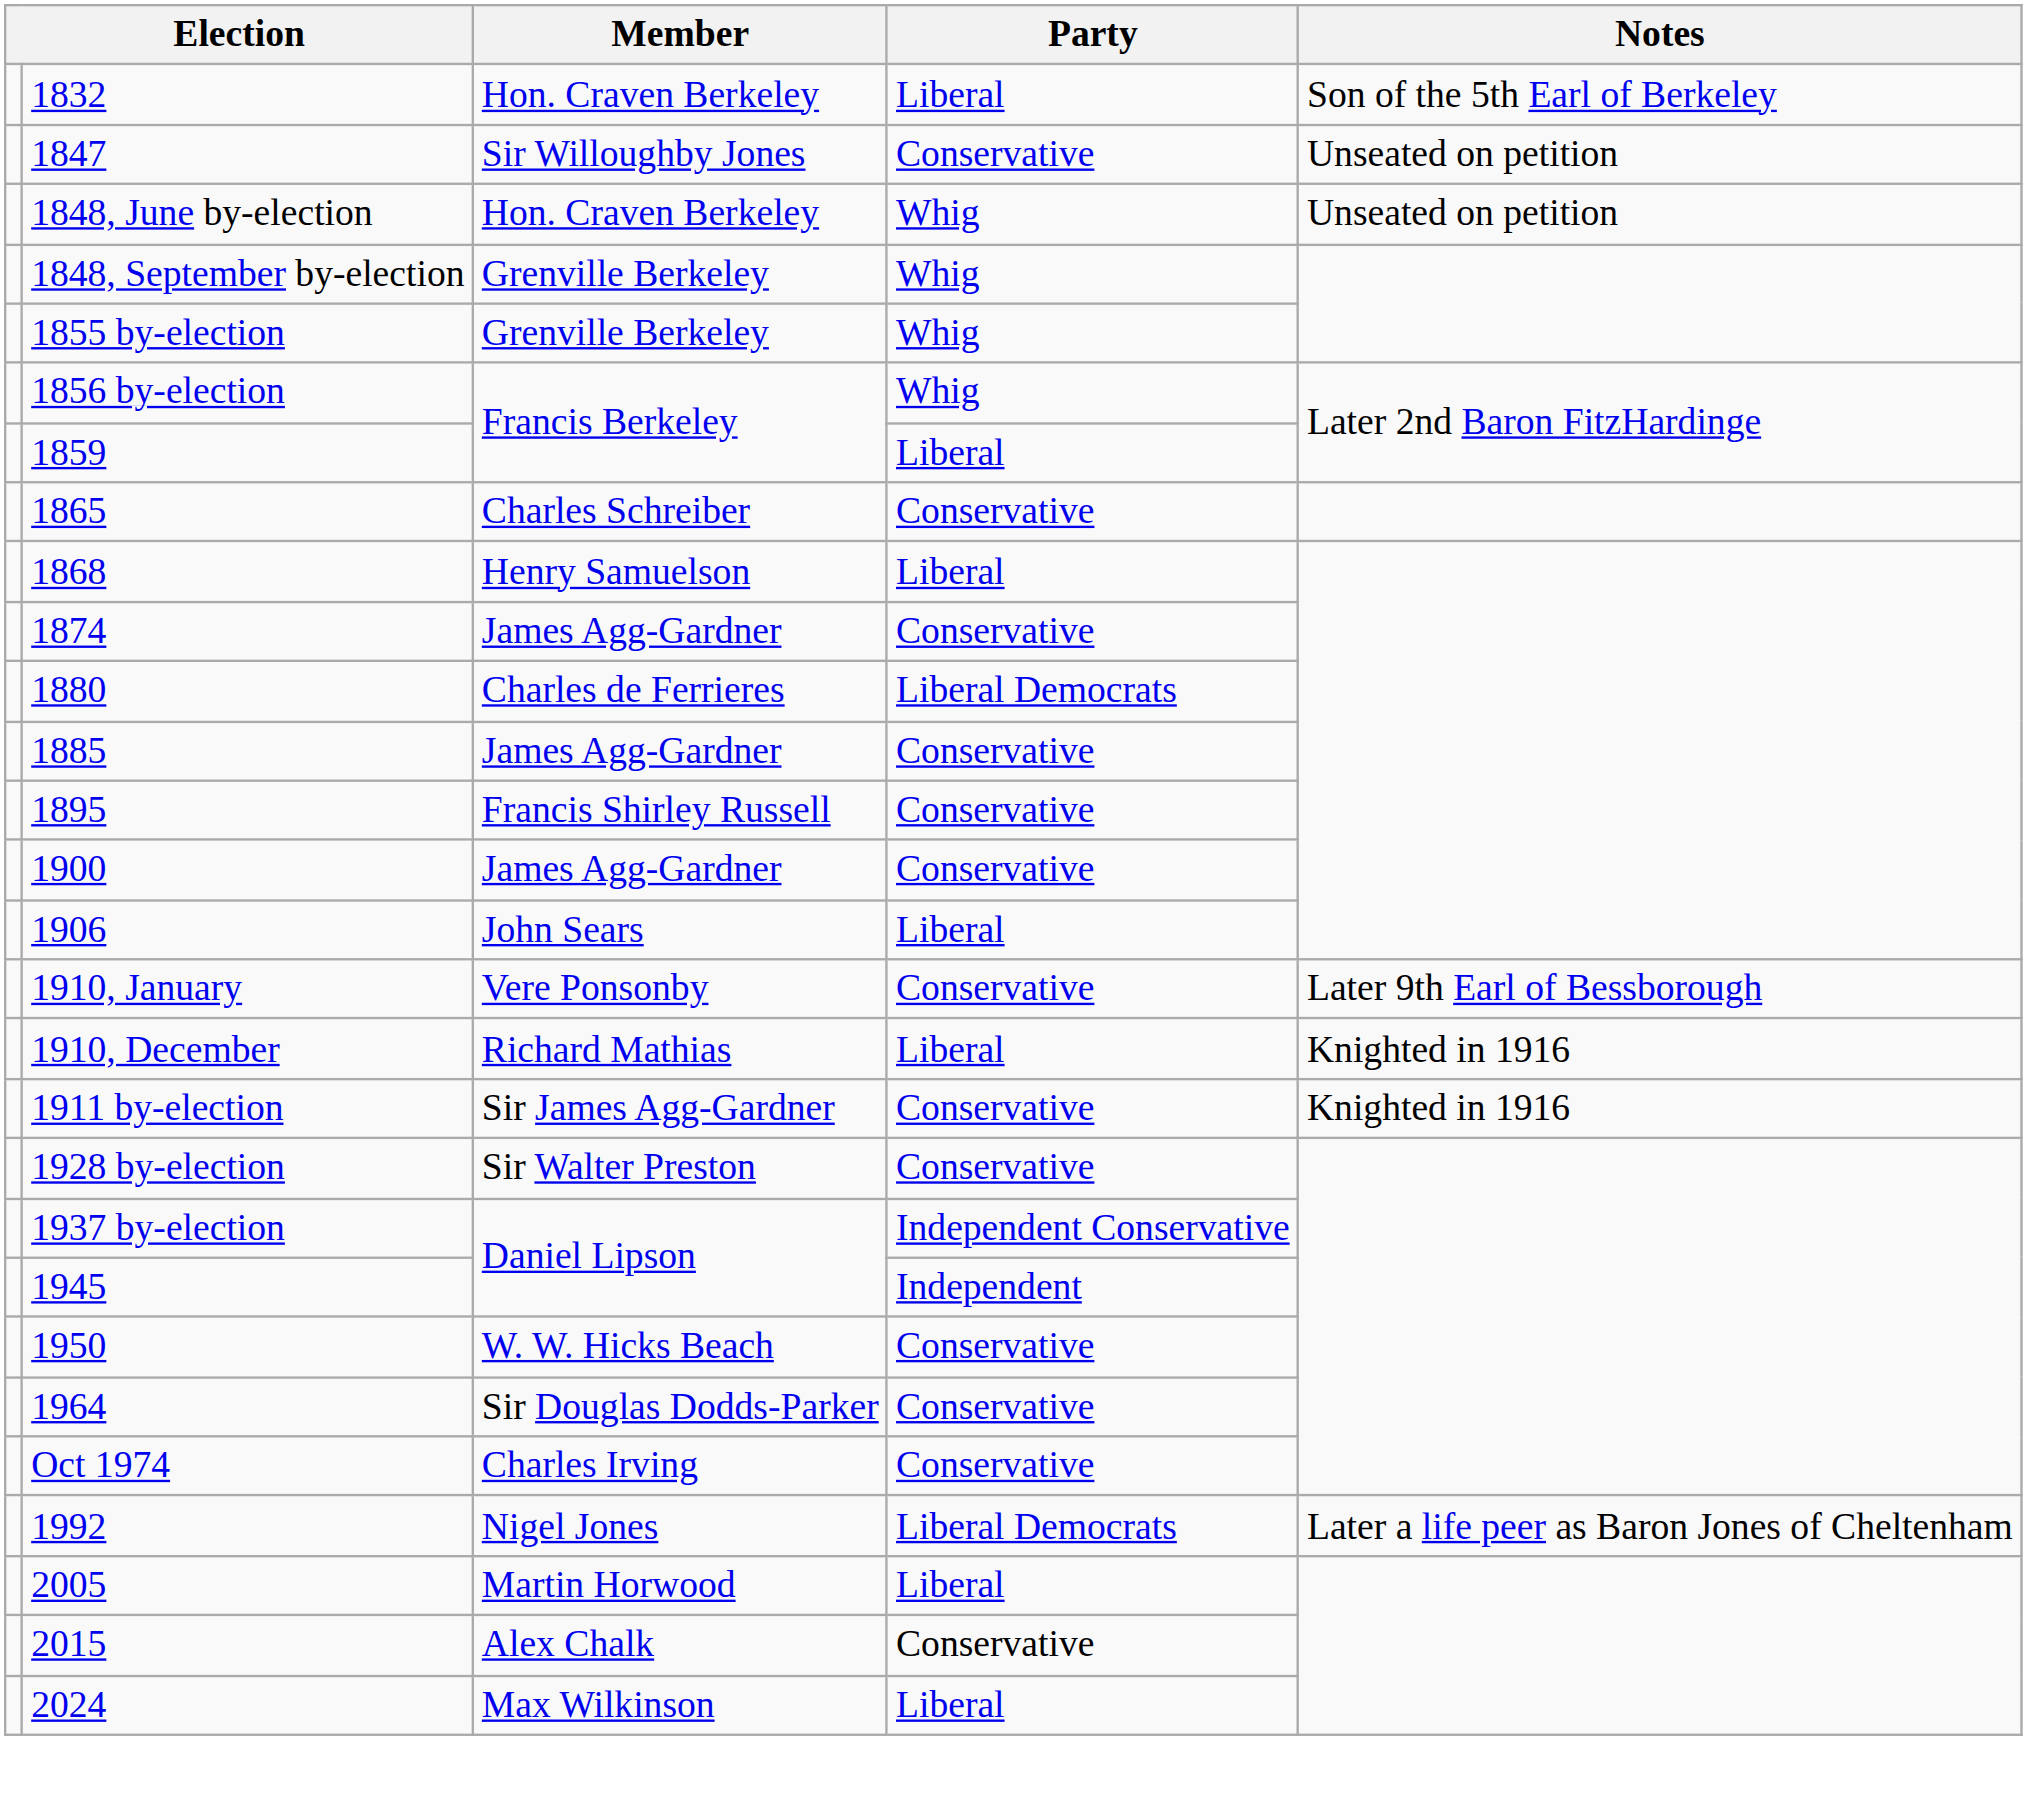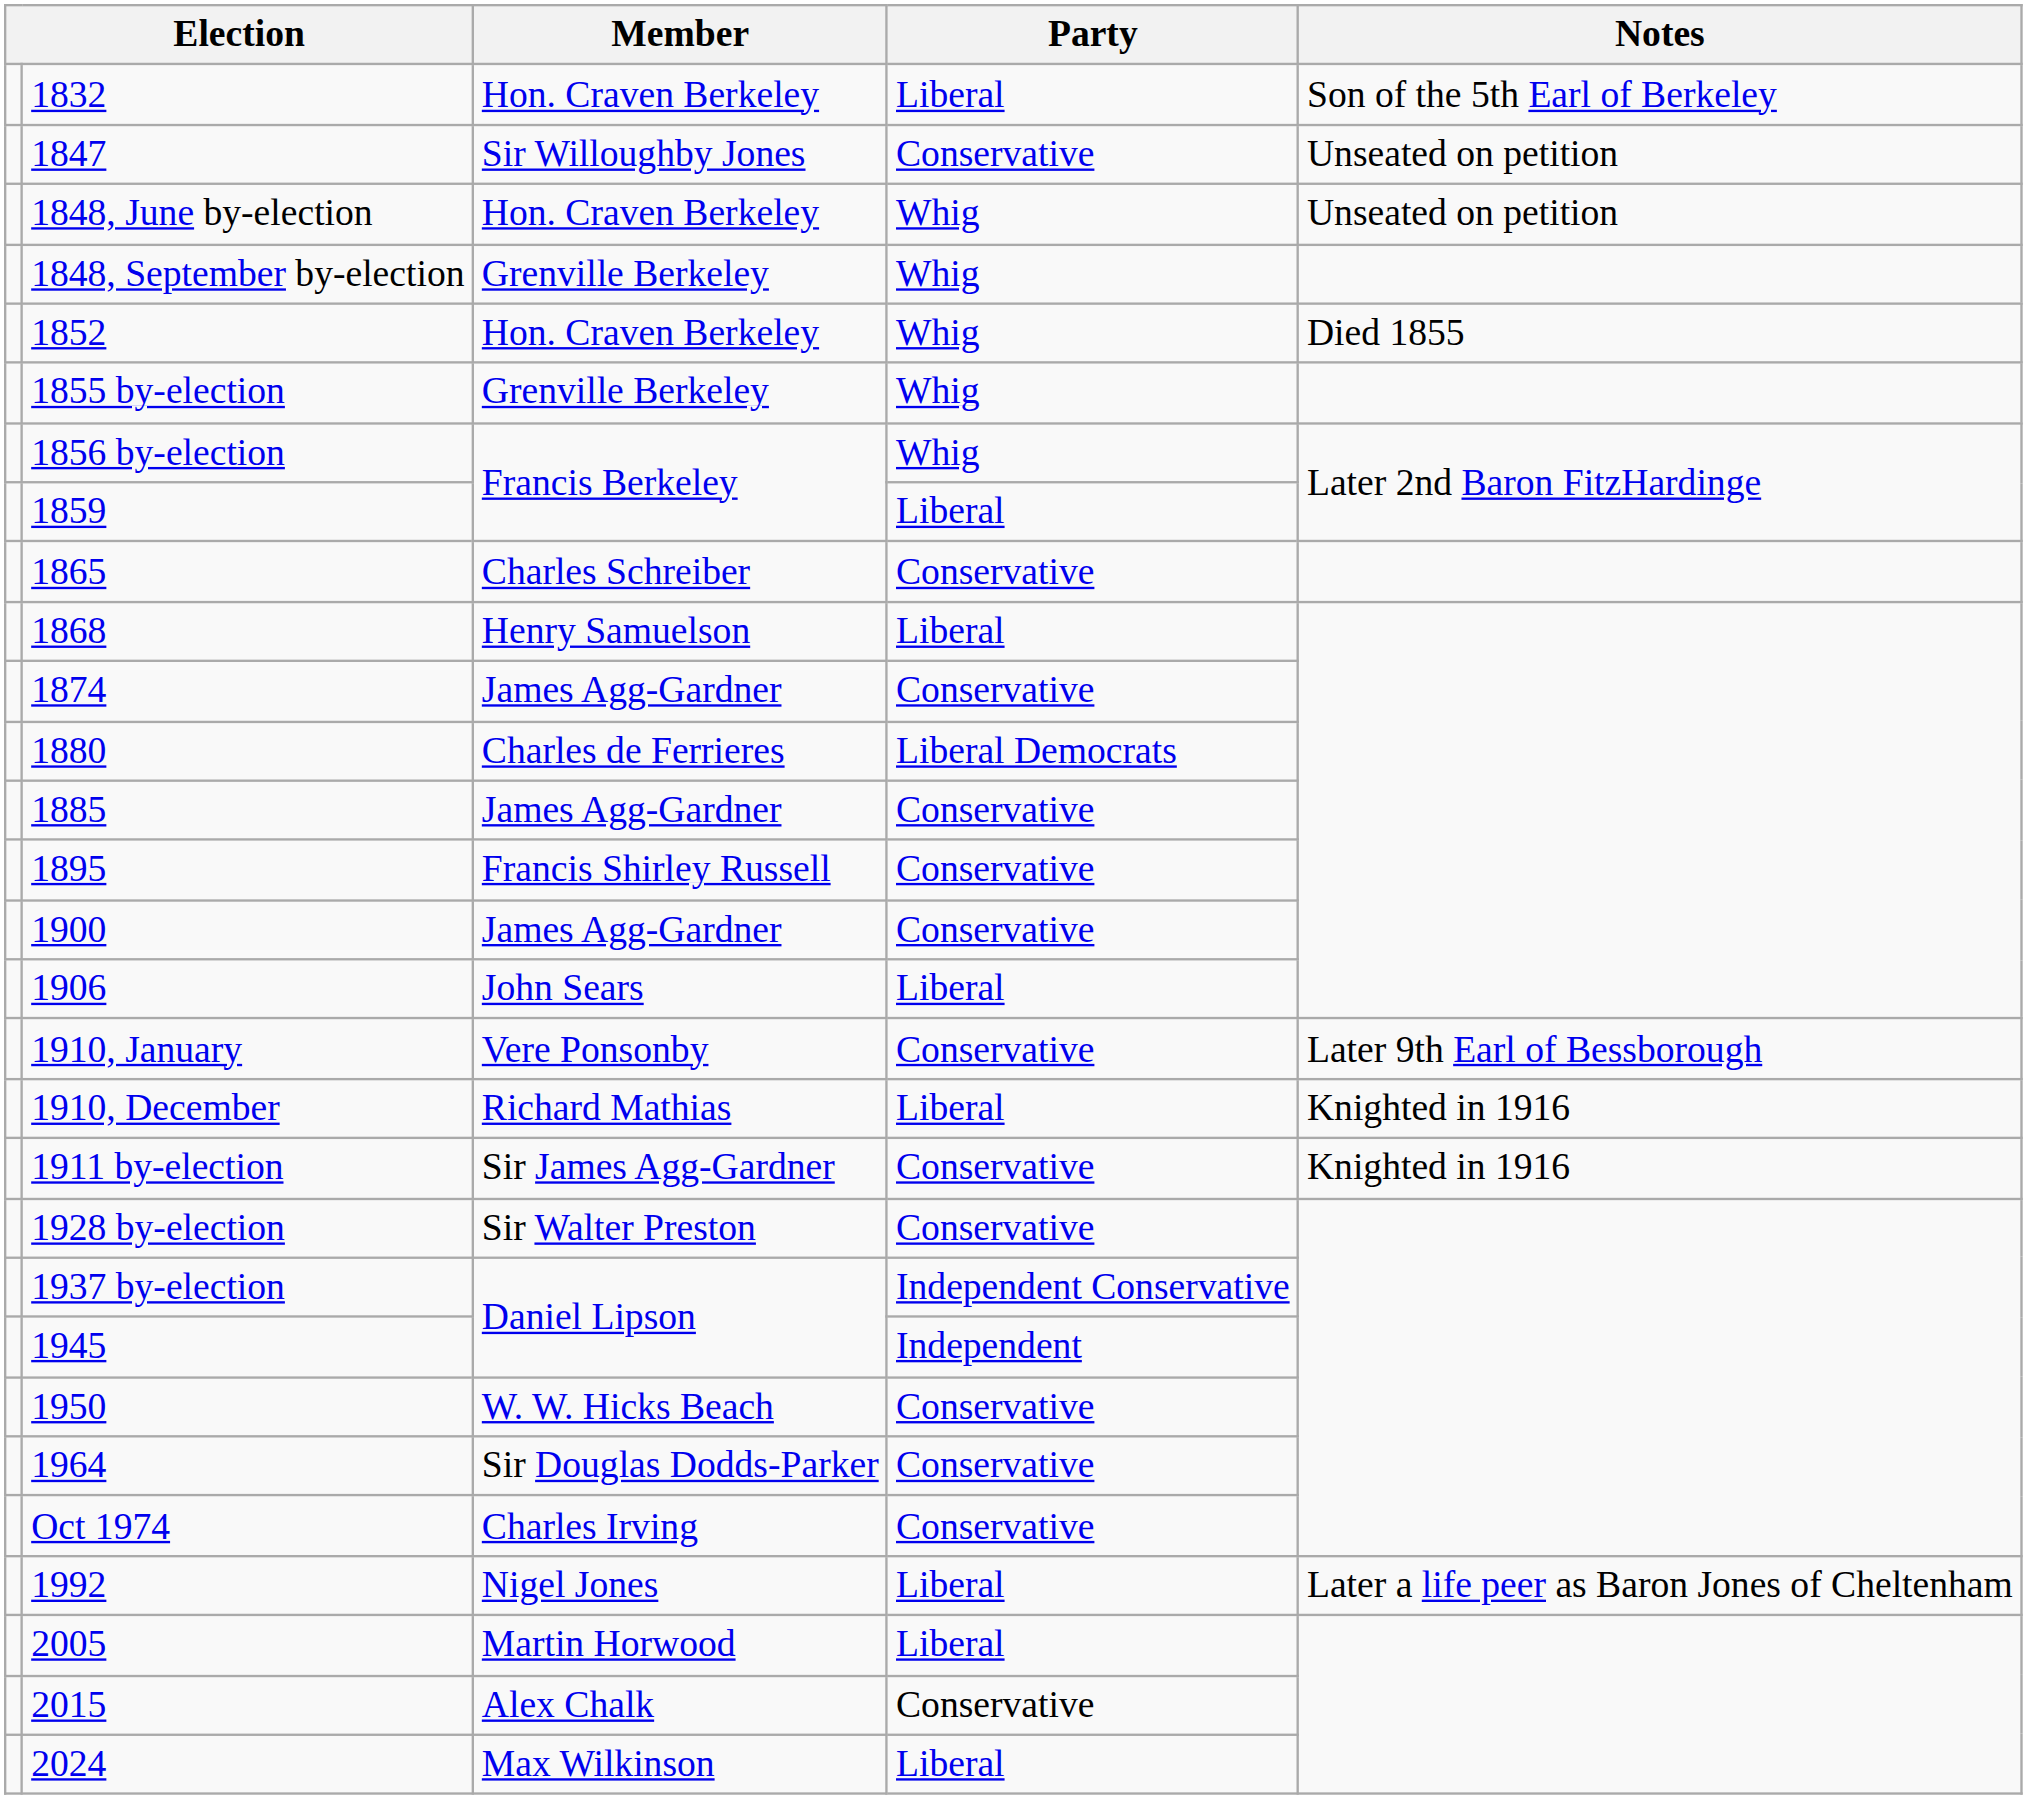+ row: (69, 332)
(1036, 1525) Liberal Democrats -> (950, 1584) Liberal
